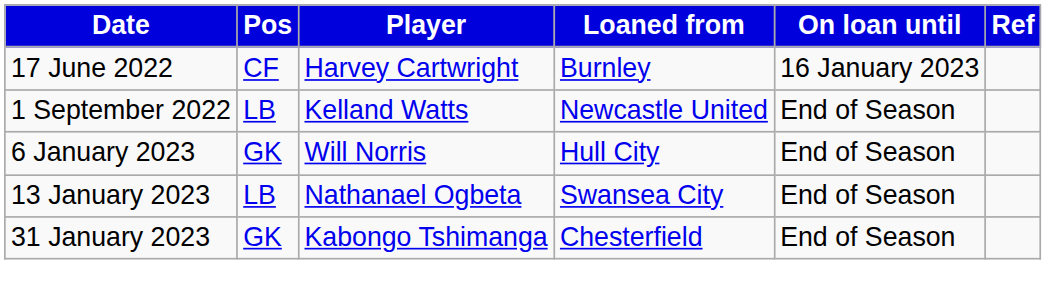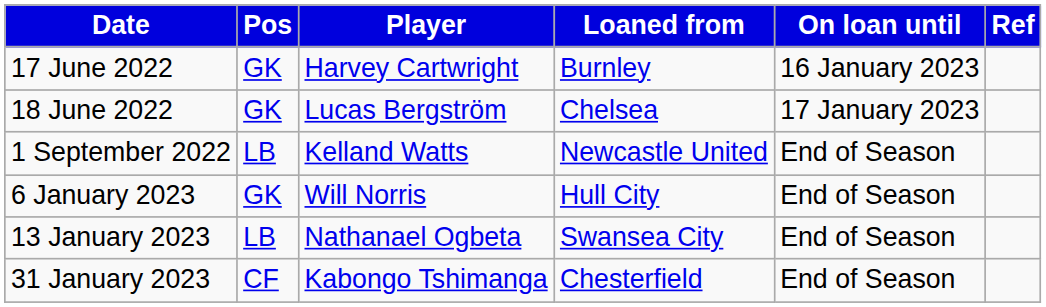(261, 68) CF -> (262, 68) GK
+ row: (92, 110)
(262, 237) GK -> (261, 279) CF
